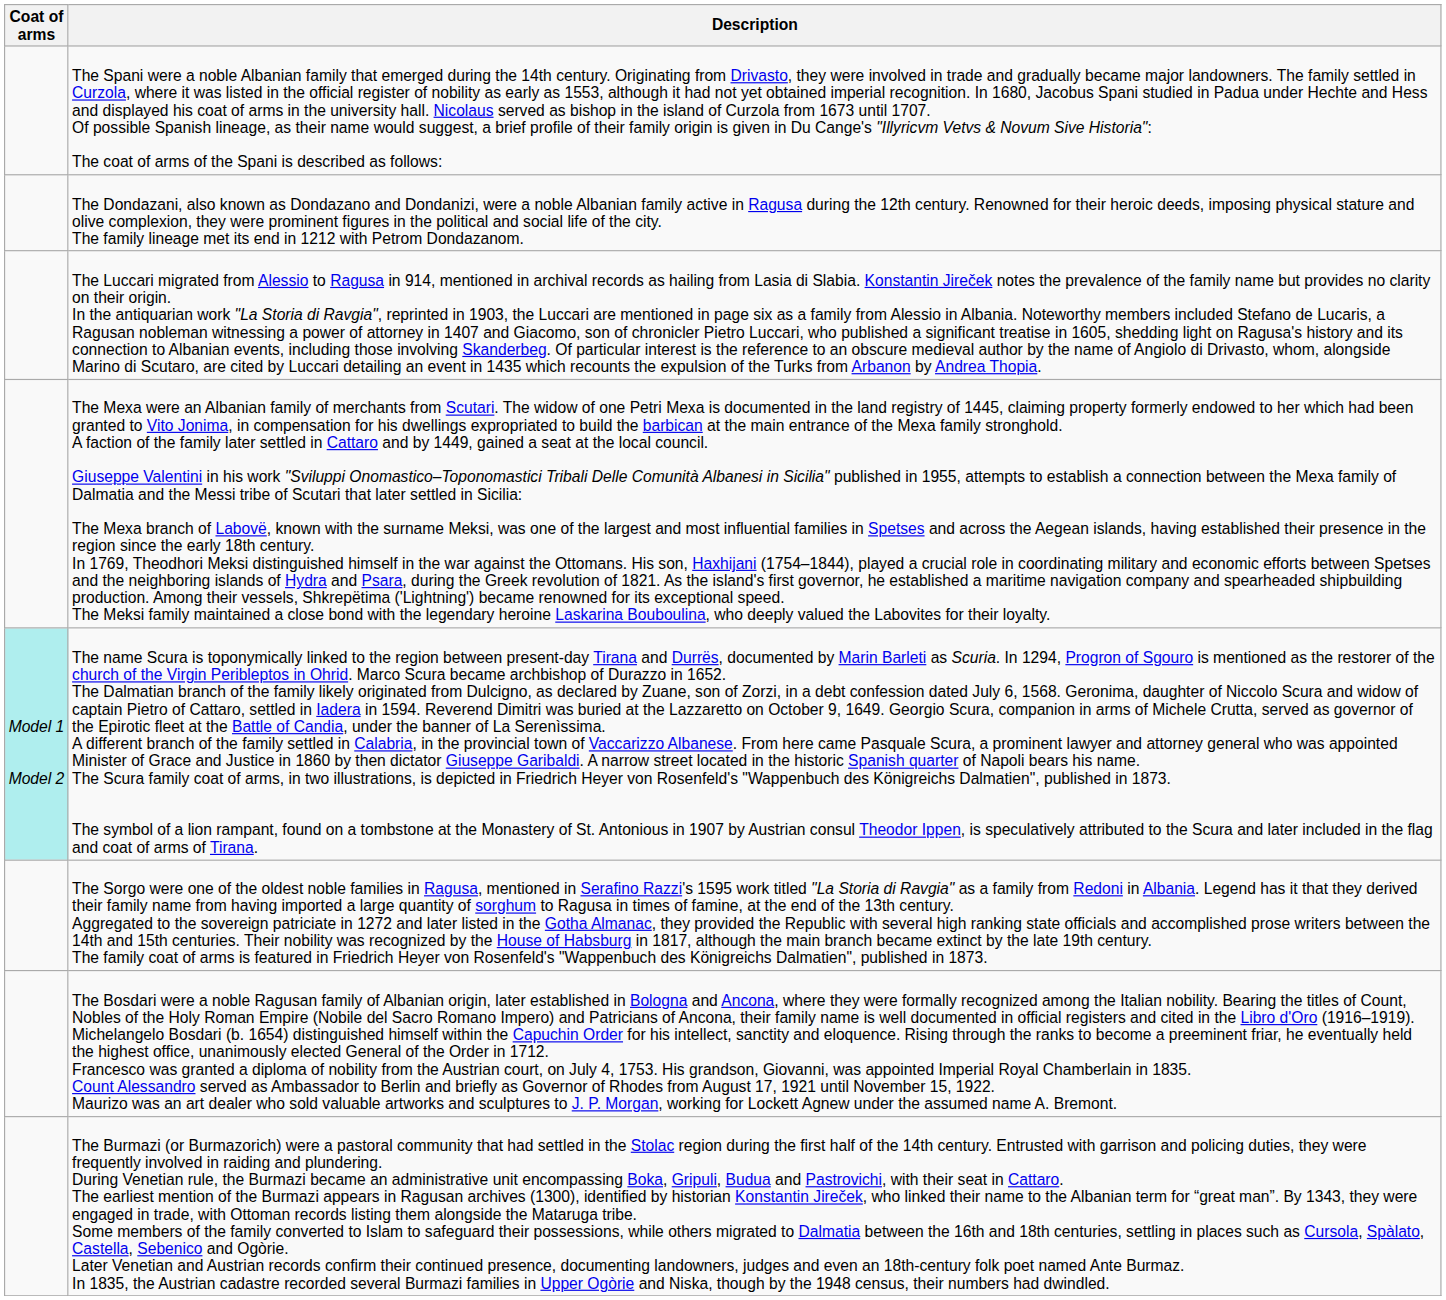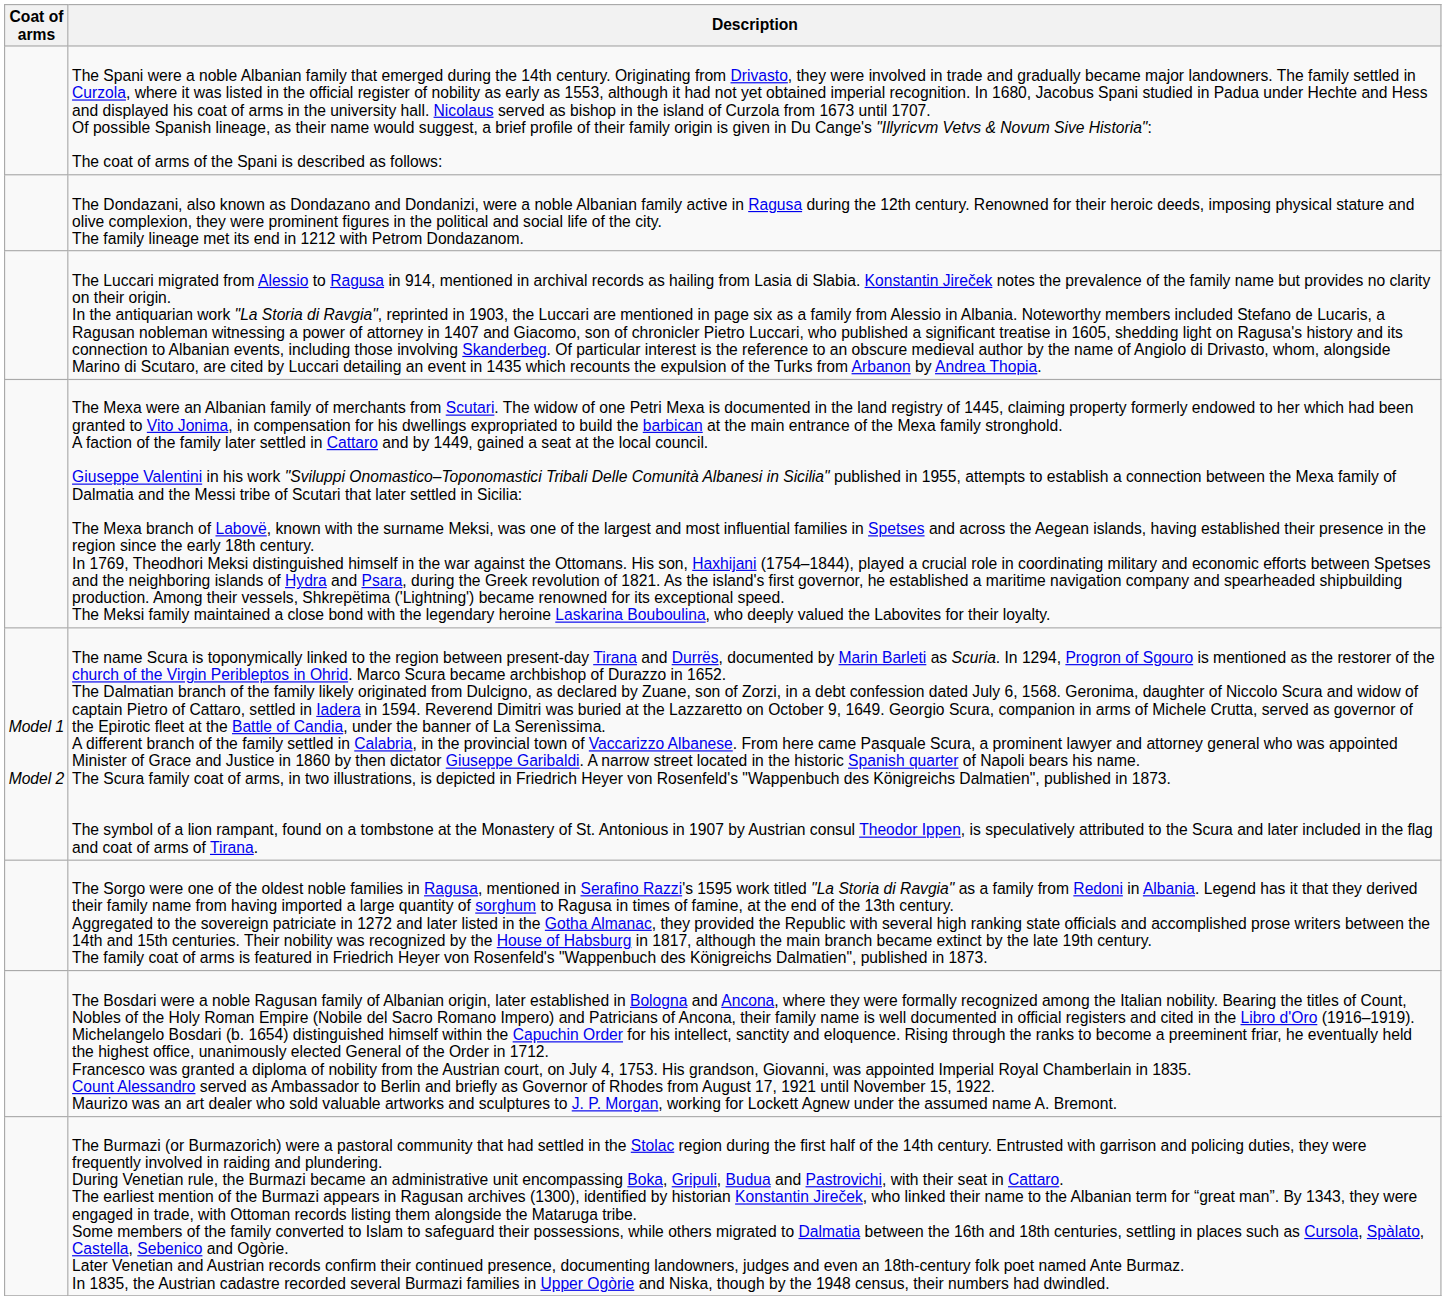(36, 752) paleturquoise background -> (36, 752) no background
